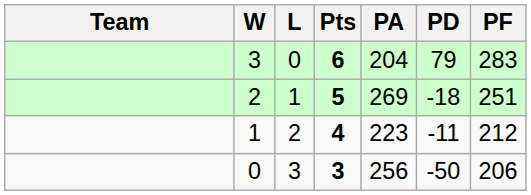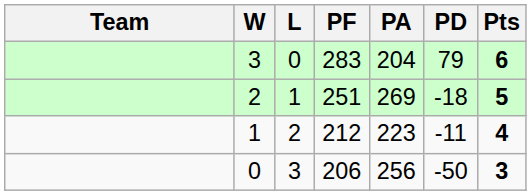columns swapped: (498, 23) <-> (338, 23)
